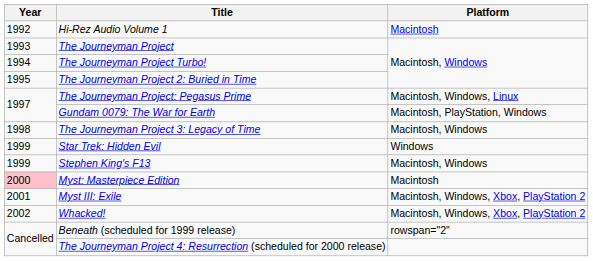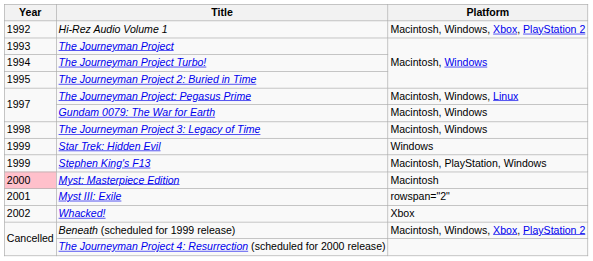(414, 29) Macintosh -> (488, 29) Macintosh, Windows, Xbox, PlayStation 2
(468, 113) Macintosh, PlayStation, Windows -> (439, 113) Macintosh, Windows
(439, 163) Macintosh, Windows -> (468, 163) Macintosh, PlayStation, Windows
(488, 197) Macintosh, Windows, Xbox, PlayStation 2 -> (420, 197) rowspan="2"
(488, 213) Macintosh, Windows, Xbox, PlayStation 2 -> (402, 213) Xbox
(420, 230) rowspan="2" -> (488, 230) Macintosh, Windows, Xbox, PlayStation 2
